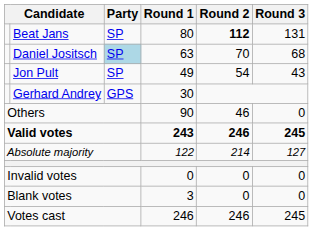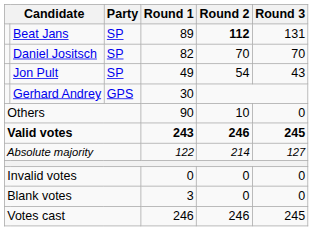(187, 34) 80 -> (187, 34) 89
(115, 53) lightblue background -> (115, 53) no background
(187, 53) 63 -> (187, 53) 82
(298, 53) 68 -> (298, 53) 70
(243, 113) 46 -> (243, 113) 10
